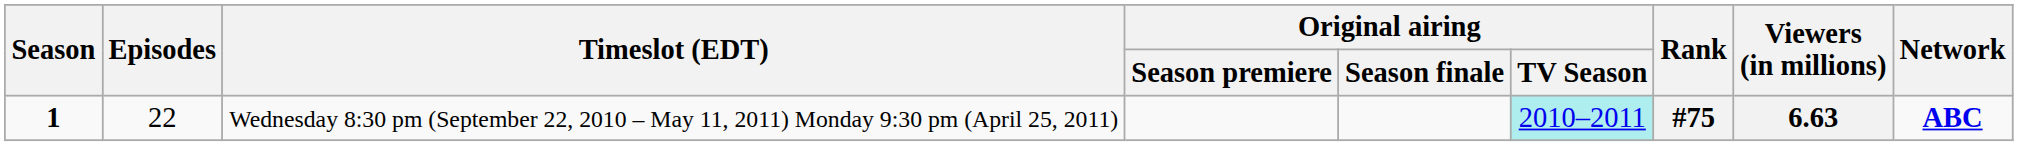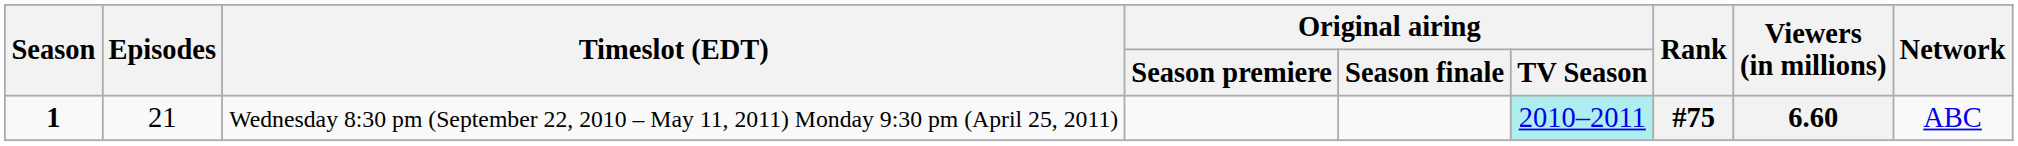(162, 117) 22 -> (162, 117) 21
(1813, 117) 6.63 -> (1813, 117) 6.60
(1953, 117) bold -> (1953, 117) normal
